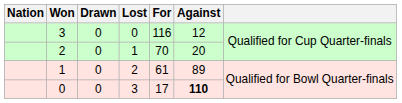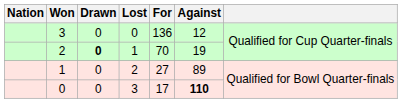(162, 32) 116 -> (162, 32) 136
(98, 51) normal -> (98, 51) bold
(199, 51) 20 -> (199, 51) 19
(162, 70) 61 -> (162, 70) 27
